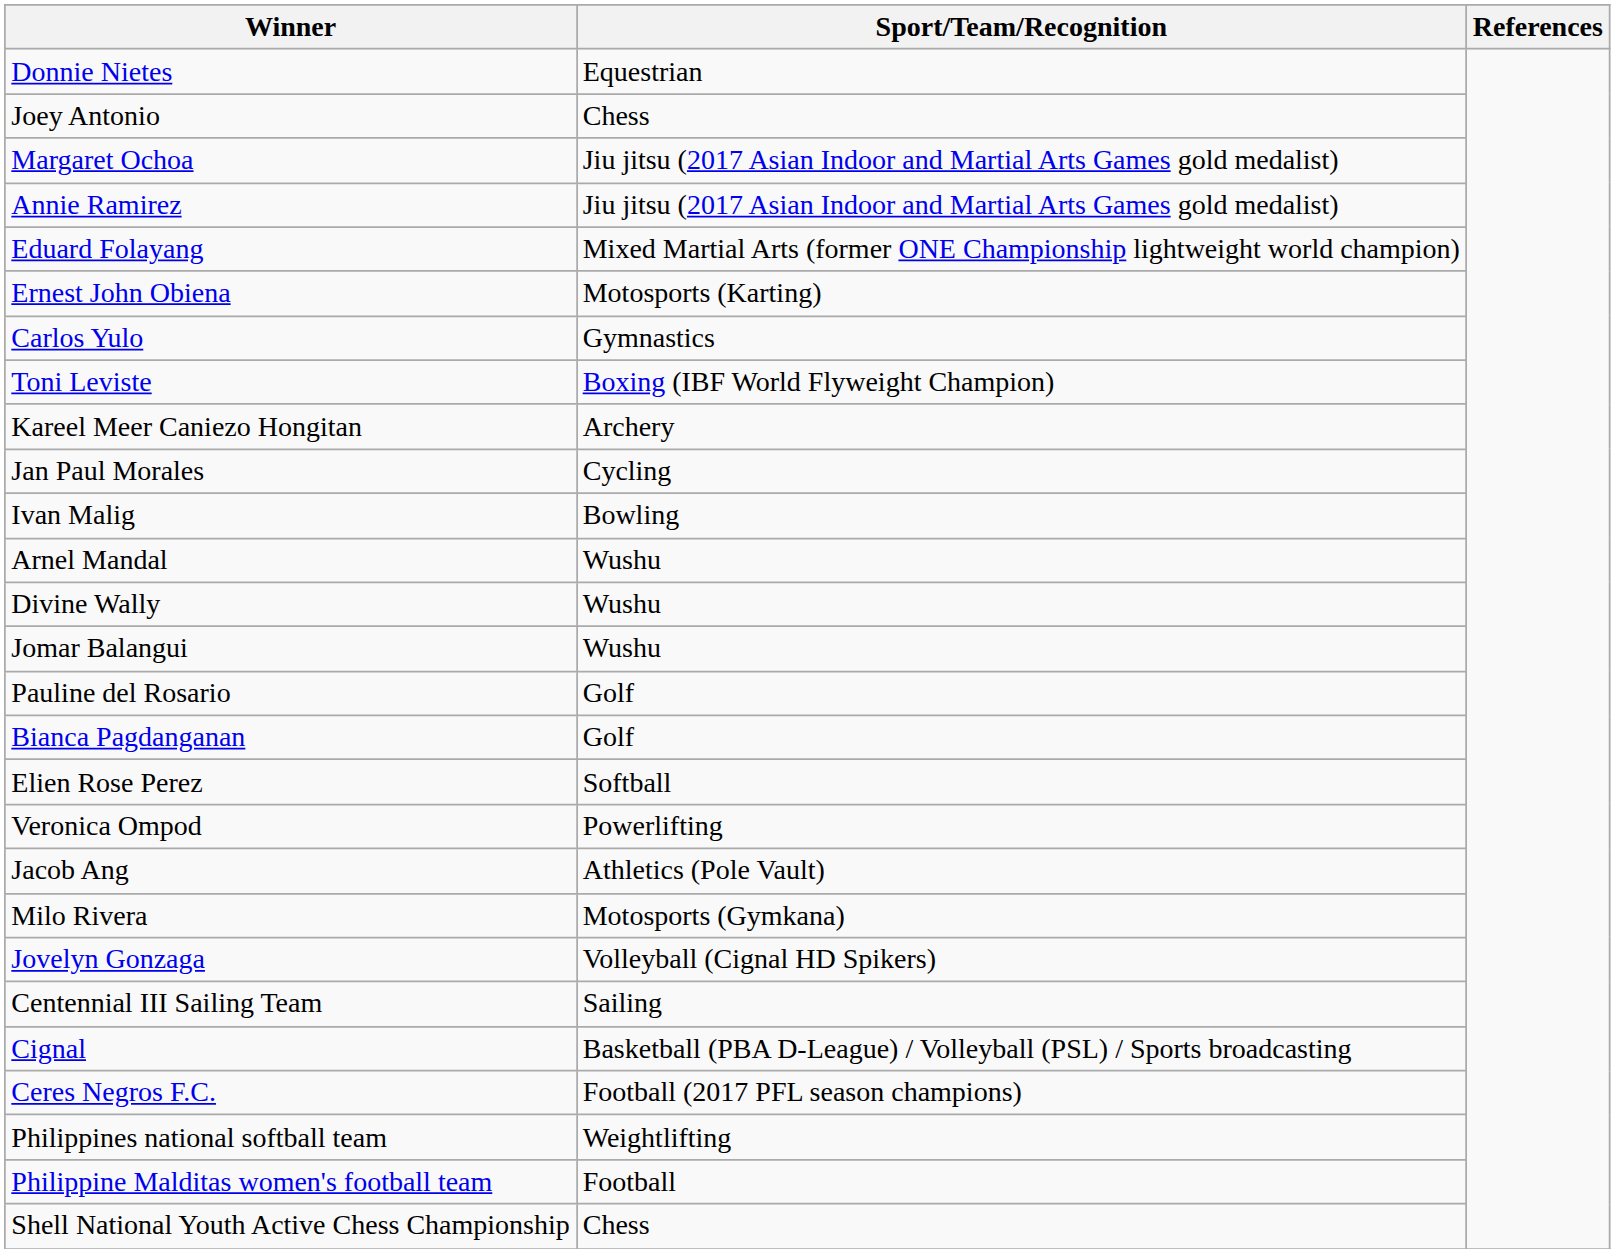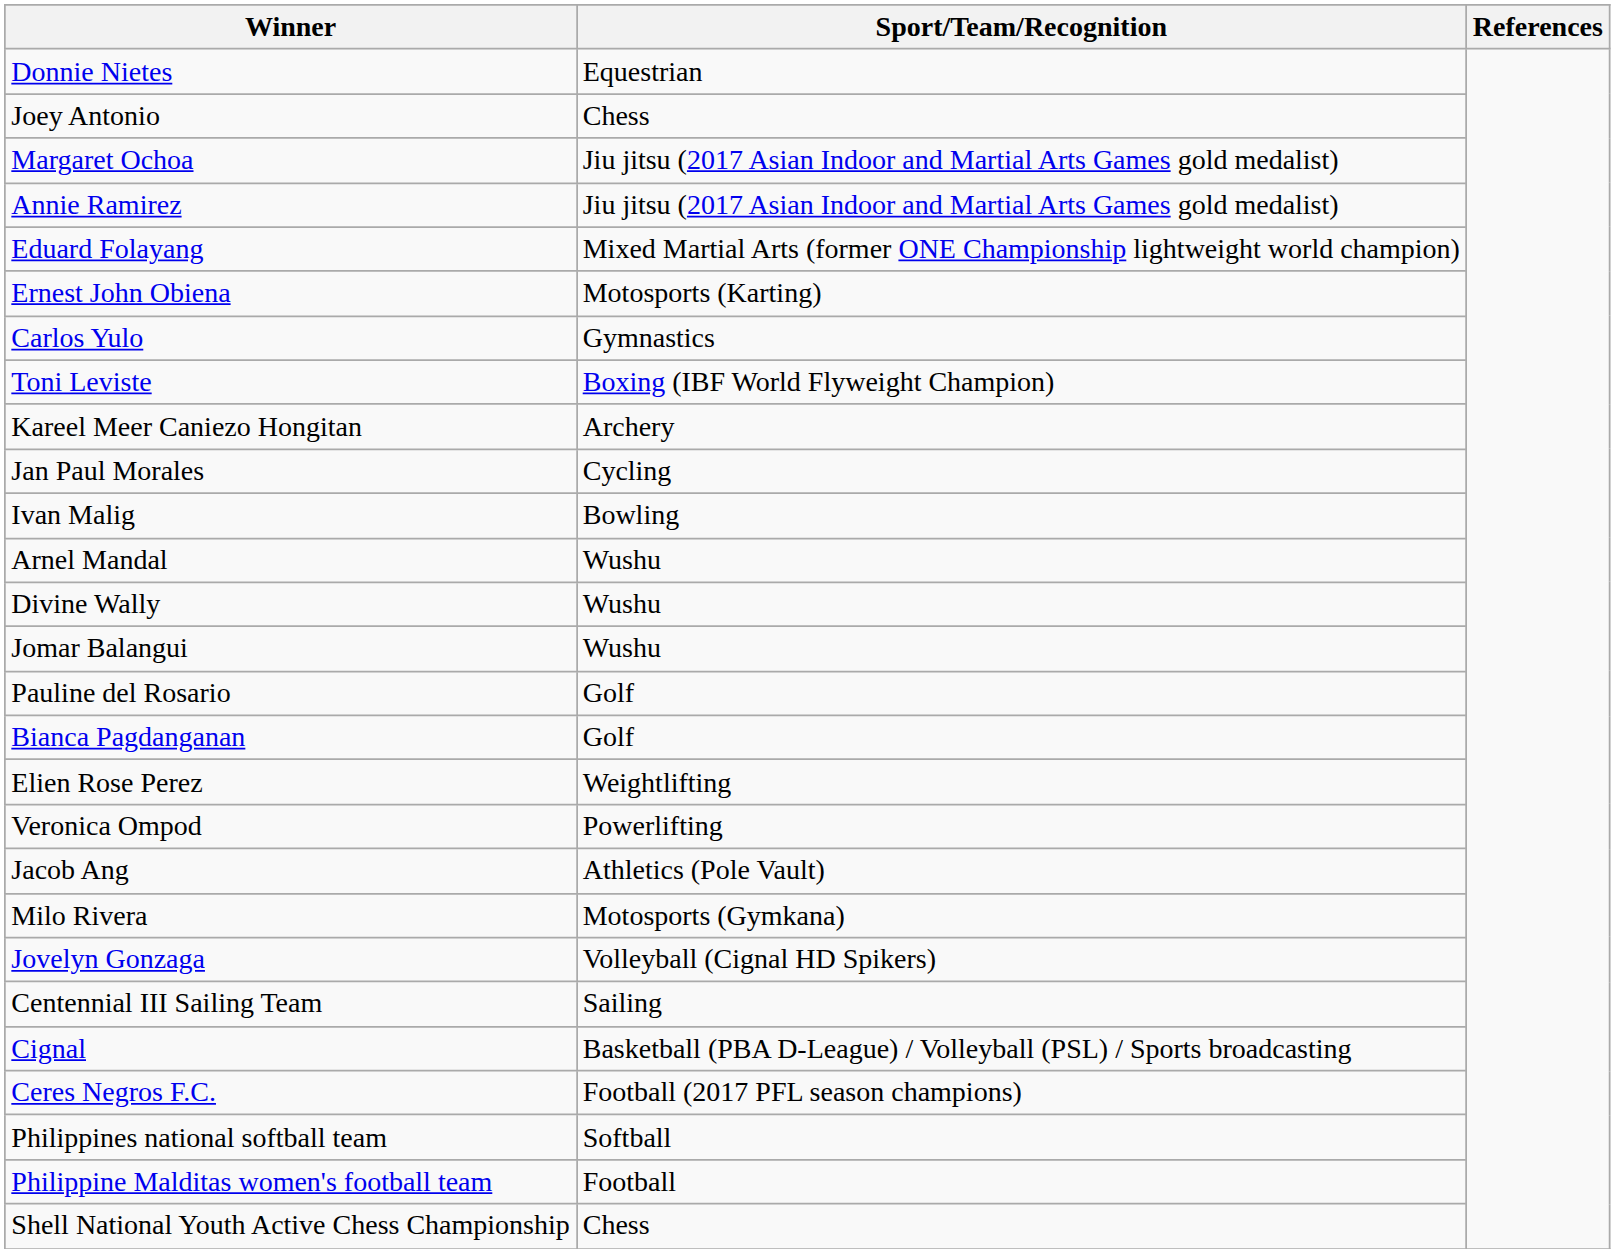(627, 781) Softball -> (657, 781) Weightlifting
(657, 1136) Weightlifting -> (627, 1136) Softball
